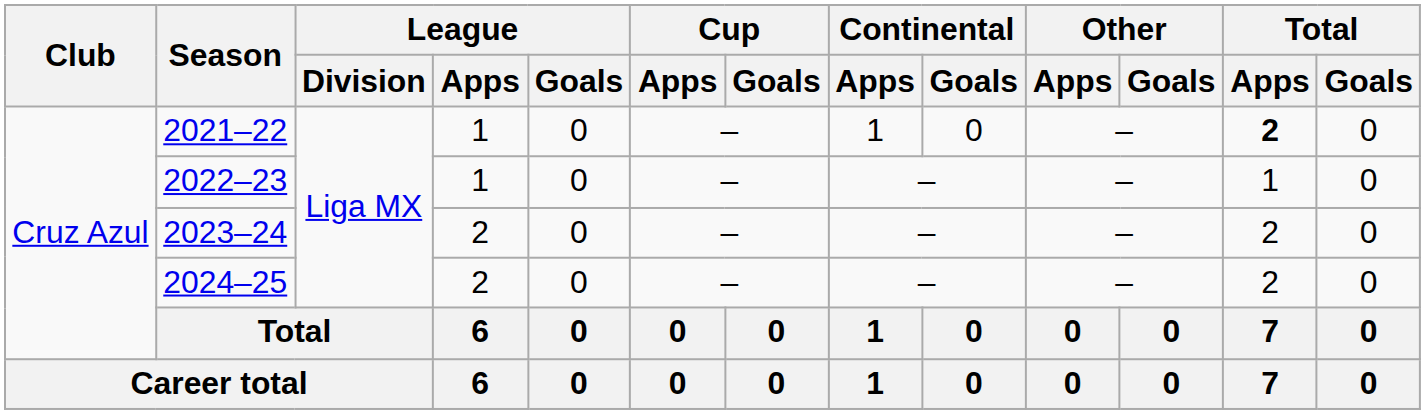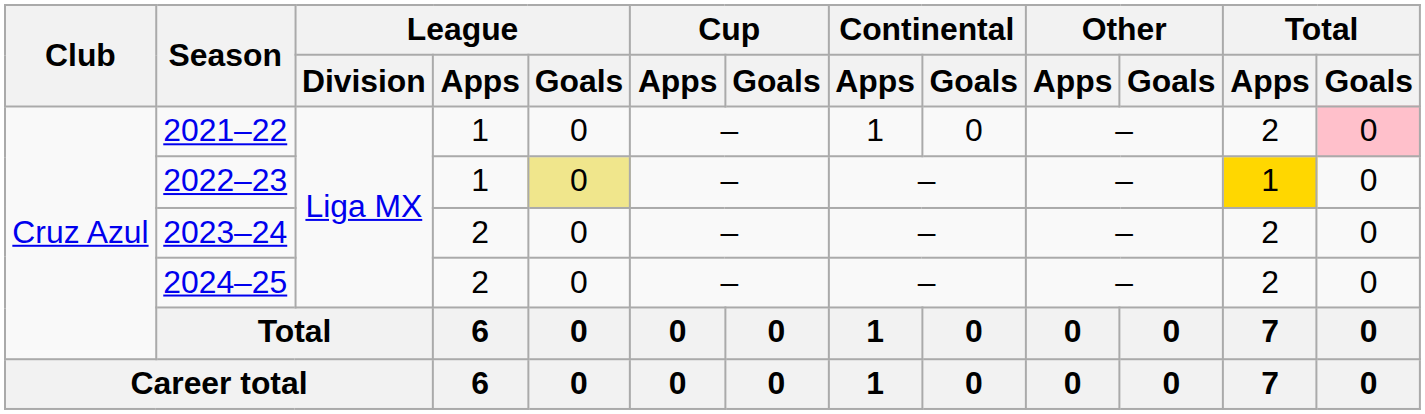(1270, 130) bold -> (1270, 130) normal
(1369, 130) no background -> (1369, 130) pink background
(579, 181) no background -> (579, 181) khaki background
(1270, 181) no background -> (1270, 181) gold background
